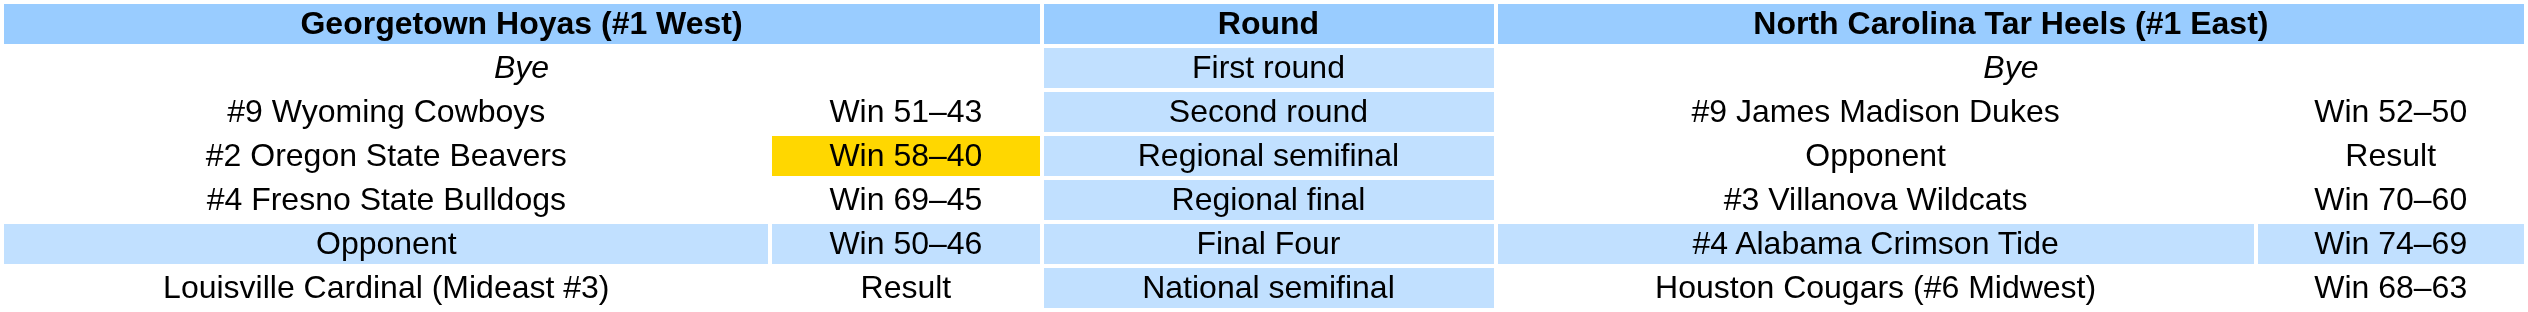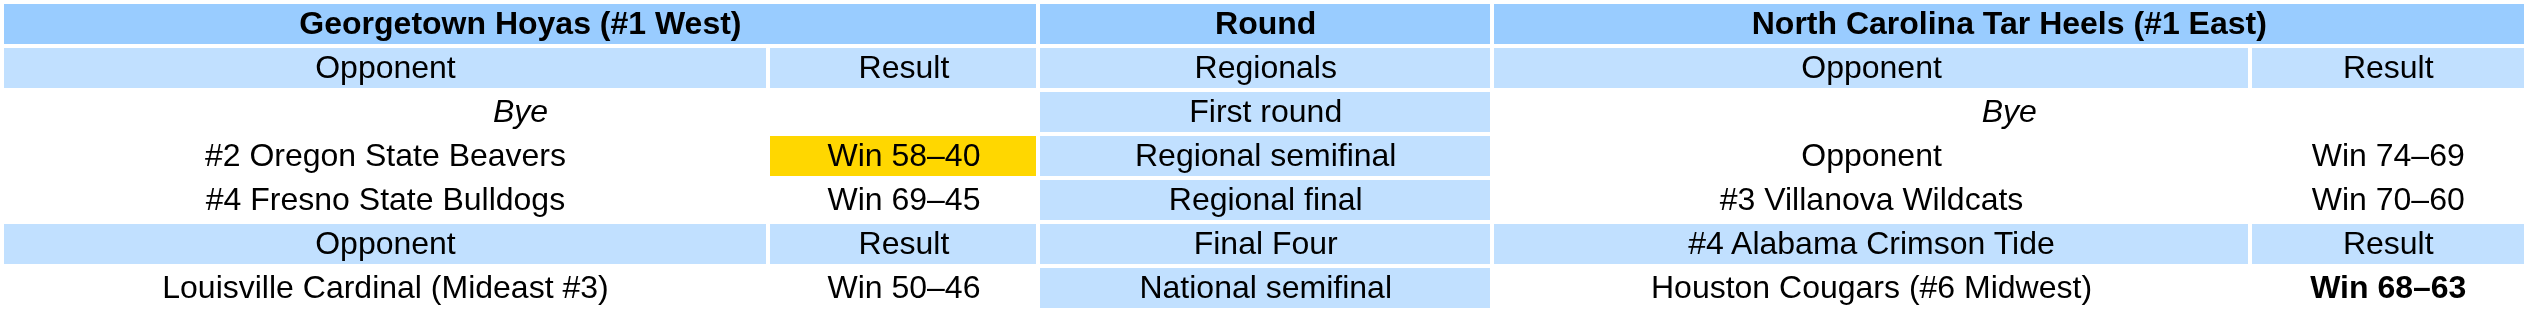+ row: (1266, 67)
- row: (1268, 111)
(2391, 155) Result -> (2388, 155) Win 74–69
(906, 243) Win 50–46 -> (904, 243) Result
(2391, 243) Win 74–69 -> (2388, 243) Result
(906, 287) Result -> (904, 287) Win 50–46
(2391, 287) normal -> (2388, 287) bold
